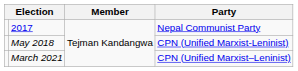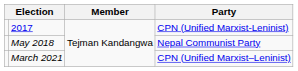(209, 27) Nepal Communist Party -> (223, 27) CPN (Unified Marxist-Leninist)
(223, 43) CPN (Unified Marxist-Leninist) -> (209, 43) Nepal Communist Party
